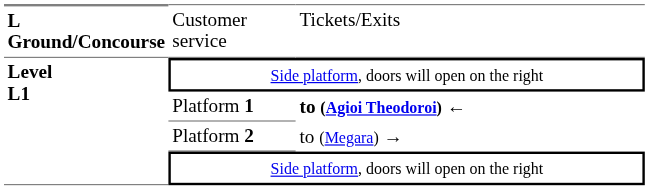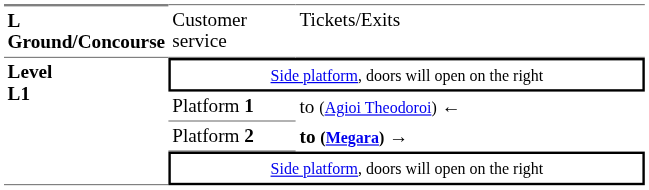(383, 106) bold -> (380, 106) normal
(351, 136) normal -> (354, 136) bold
